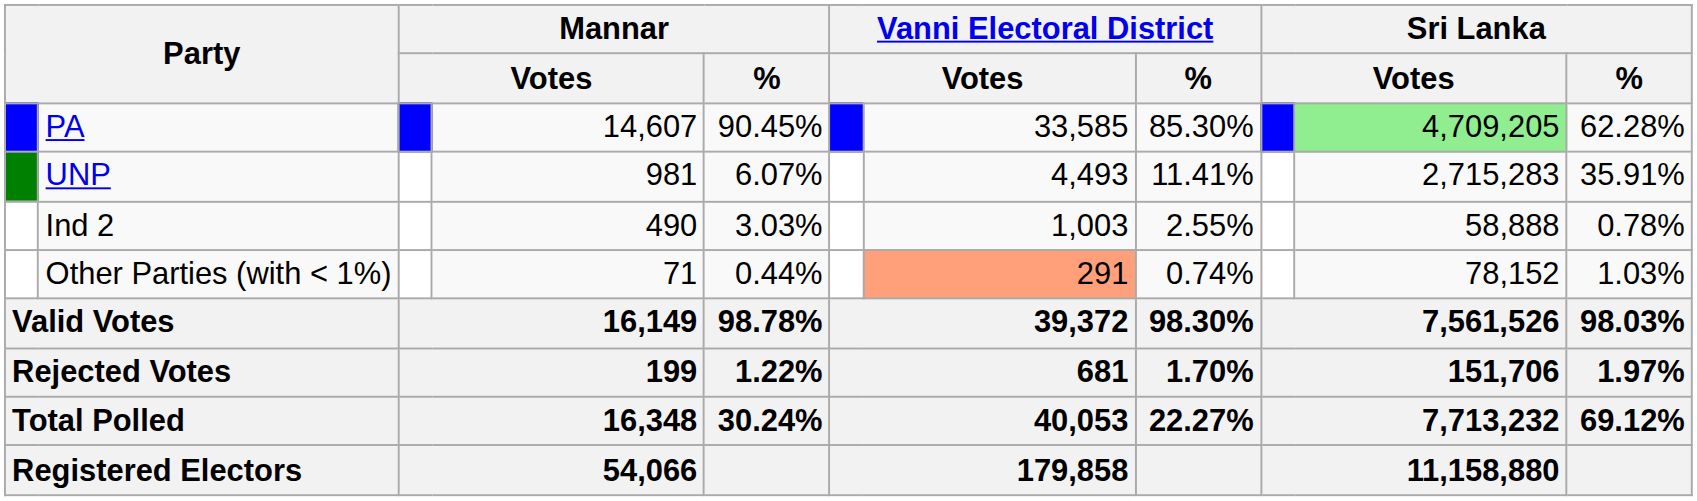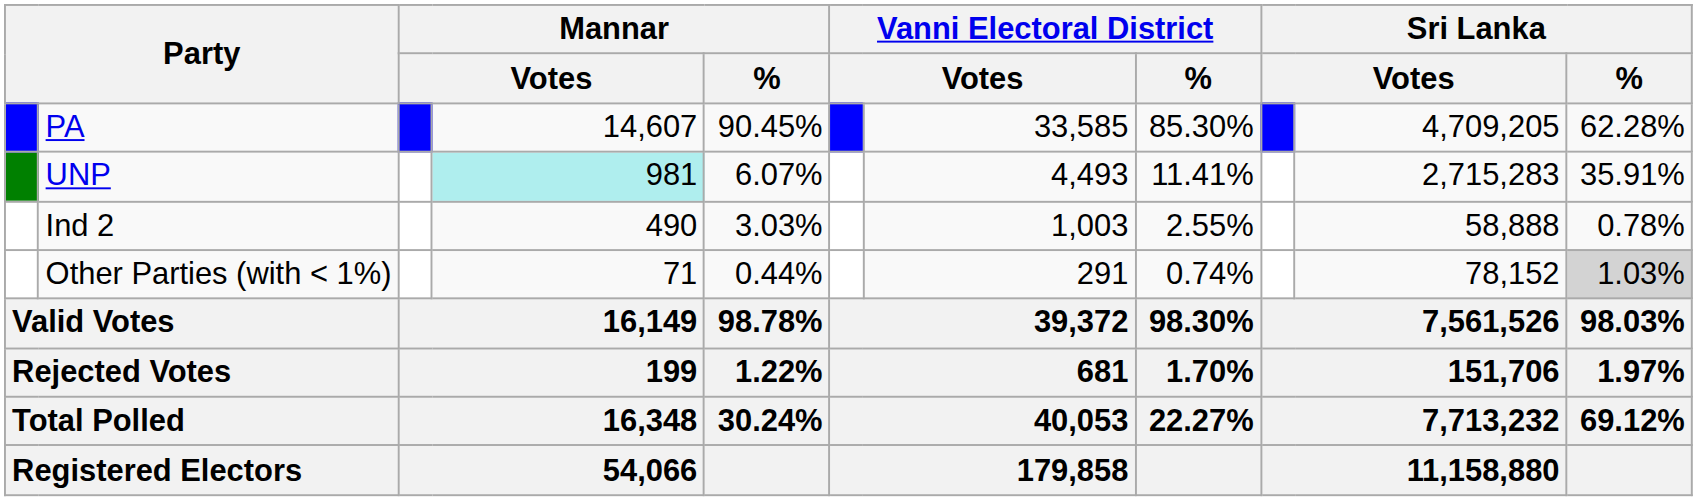(1491, 126) lightgreen background -> (1491, 126) no background
(671, 175) no background -> (671, 175) paleturquoise background
(1103, 273) lightsalmon background -> (1103, 273) no background
(1641, 273) no background -> (1641, 273) lightgrey background
